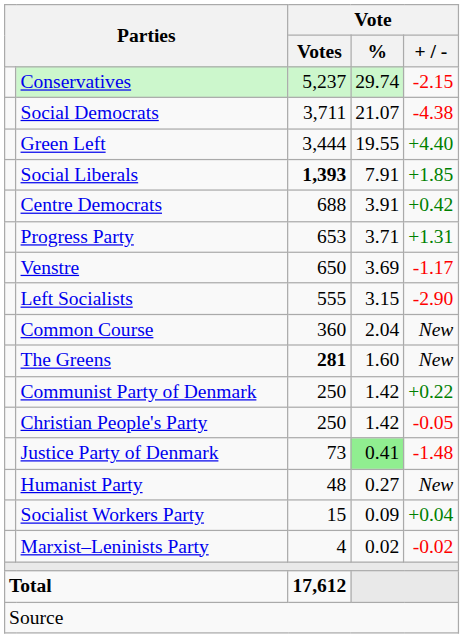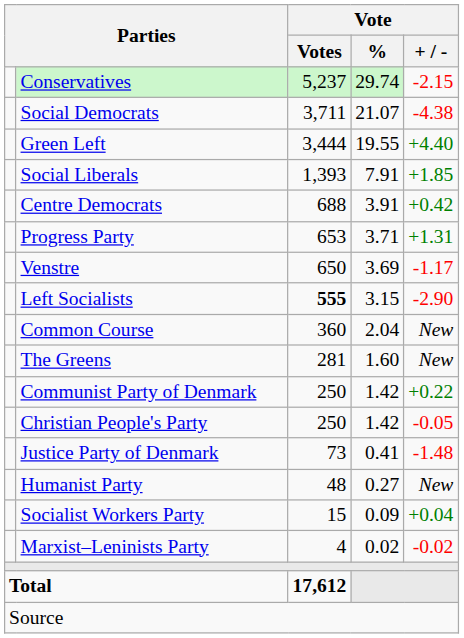(324, 174) bold -> (324, 174) normal
(332, 298) normal -> (332, 298) bold
(332, 360) bold -> (332, 360) normal
(382, 453) lightgreen background -> (382, 453) no background
